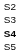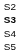(10, 20) normal -> (10, 20) bold
(10, 33) bold -> (10, 33) normal
